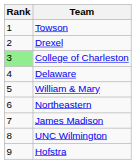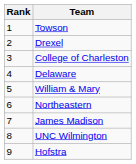(9, 58) lightgreen background -> (9, 58) no background
